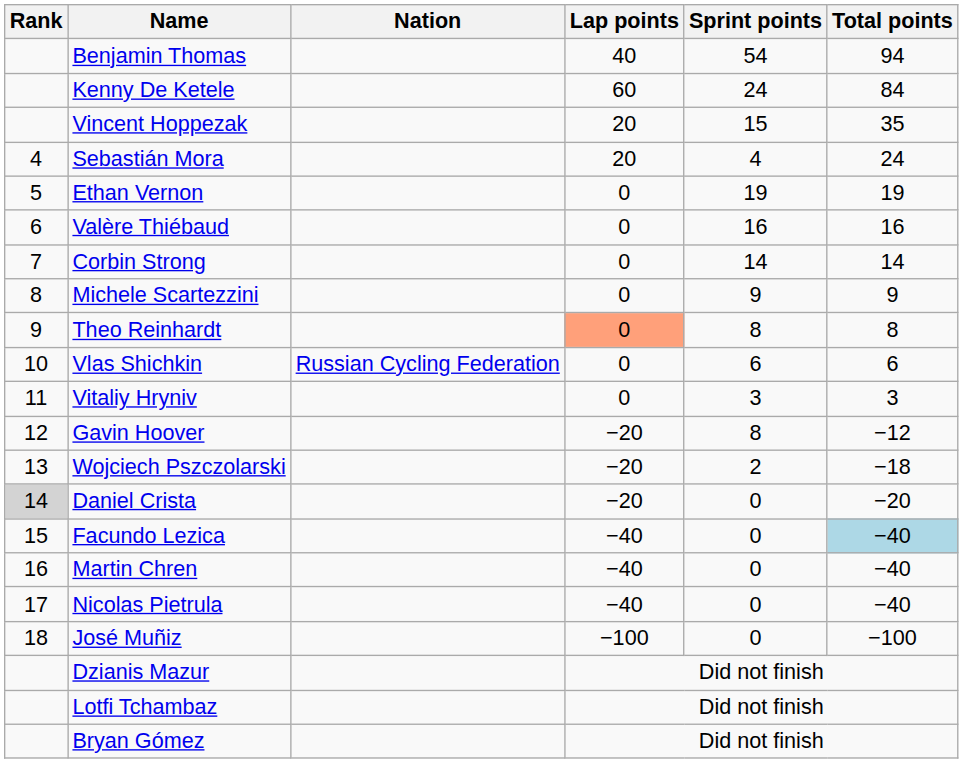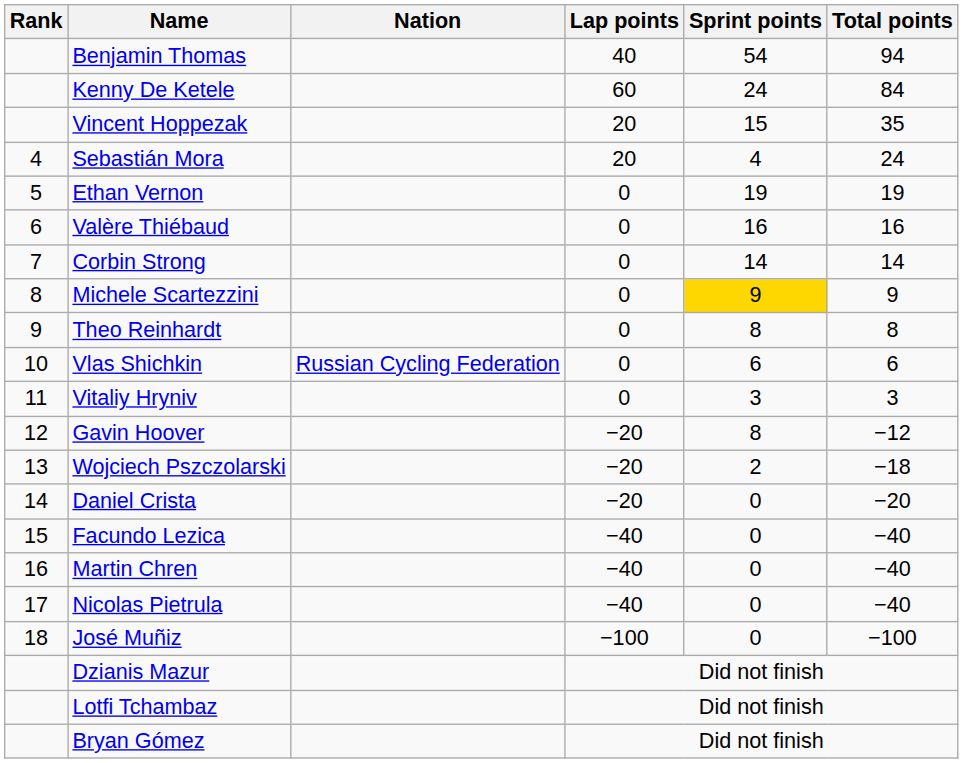(755, 295) no background -> (755, 295) gold background
(624, 329) lightsalmon background -> (624, 329) no background
(36, 501) lightgrey background -> (36, 501) no background
(892, 535) lightblue background -> (892, 535) no background
